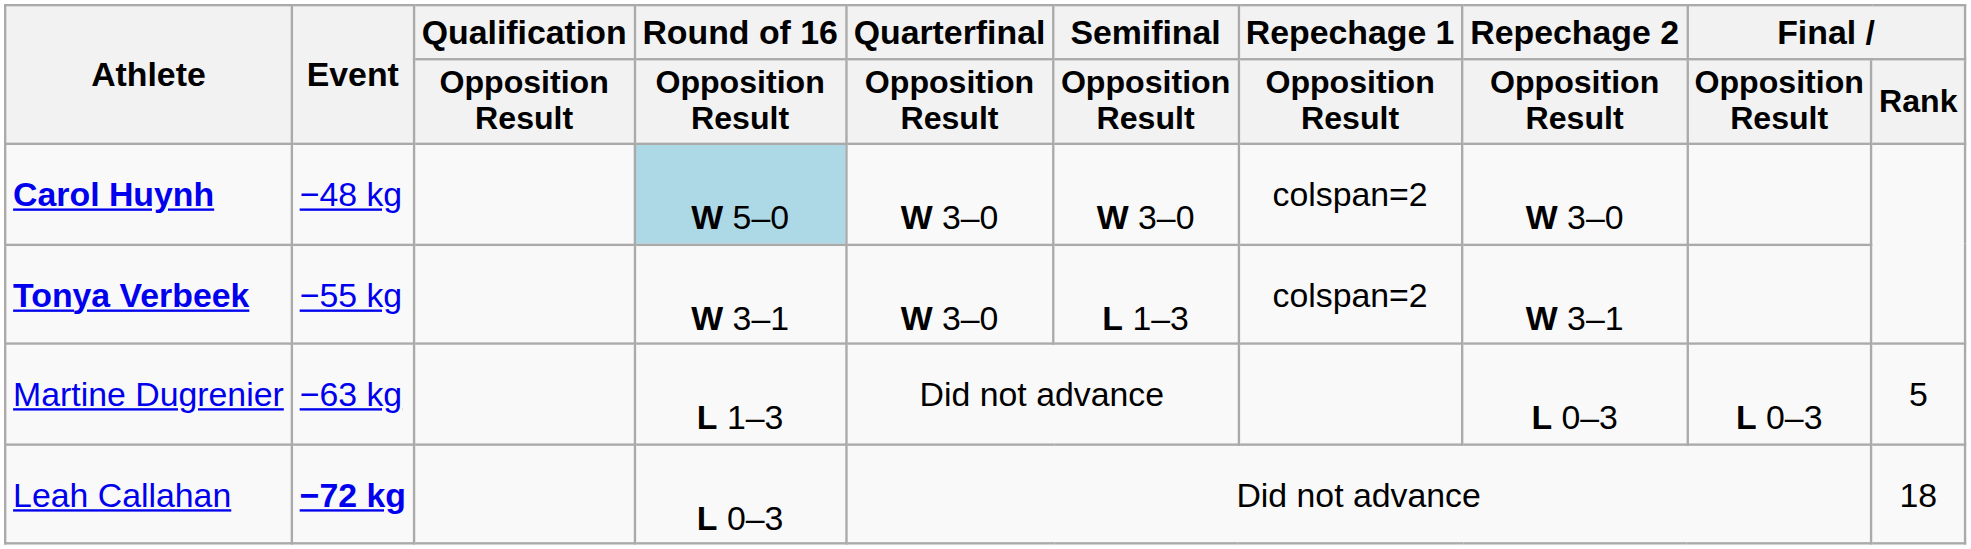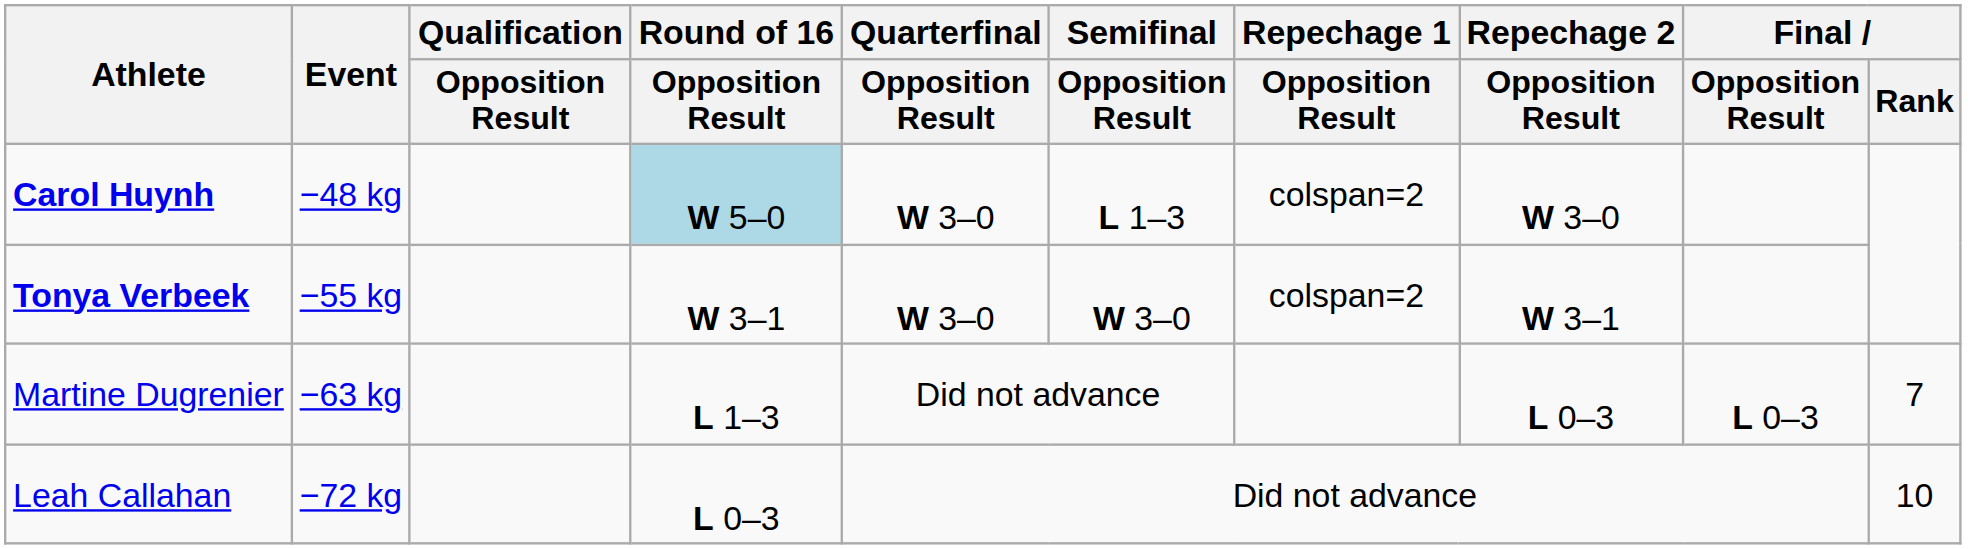(1146, 218) W 3–0 -> (1142, 218) L 1–3
(1146, 318) L 1–3 -> (1142, 318) W 3–0
(1918, 395) 5 -> (1915, 395) 7
(353, 495) bold -> (351, 495) normal
(1918, 495) 18 -> (1915, 495) 10
